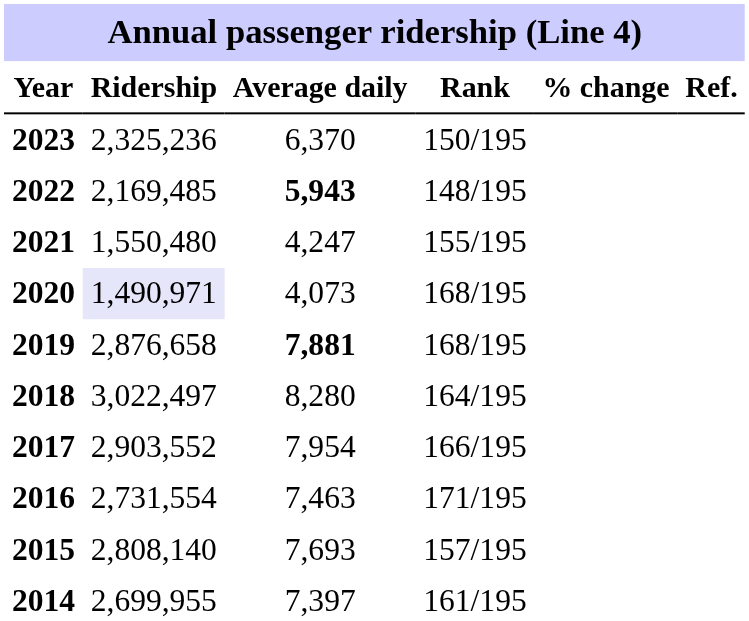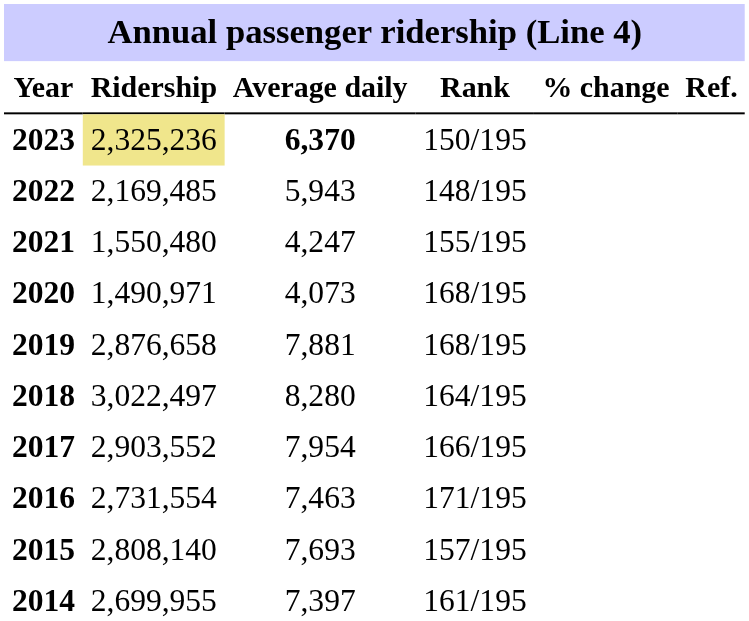(154, 139) no background -> (154, 139) khaki background
(320, 139) normal -> (320, 139) bold
(320, 190) bold -> (320, 190) normal
(154, 293) lavender background -> (154, 293) no background
(320, 344) bold -> (320, 344) normal
